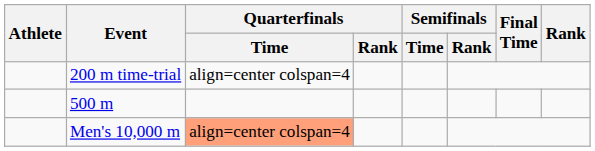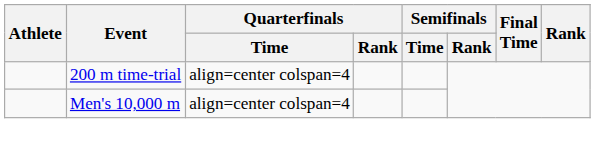- row: (92, 103)
(270, 132) lightsalmon background -> (270, 103) no background
